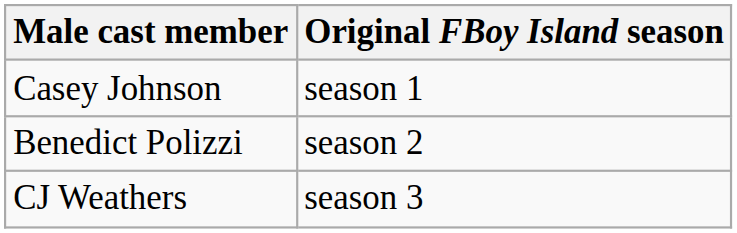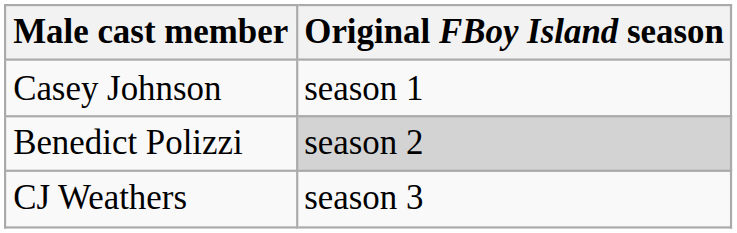(364, 142) no background -> (364, 142) lightgrey background
